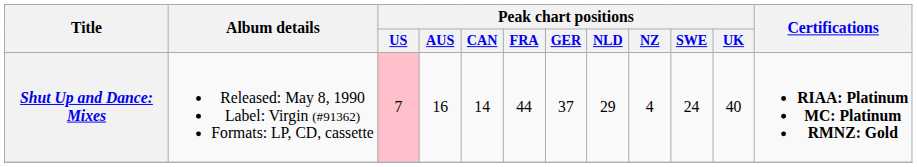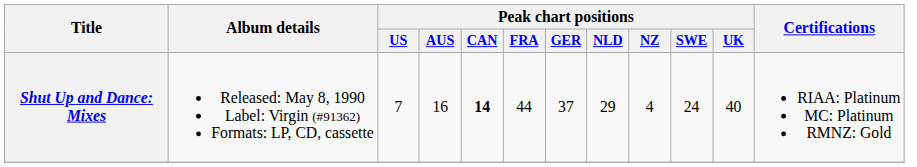(398, 107) pink background -> (398, 107) no background
(482, 107) normal -> (482, 107) bold
(833, 116) bold -> (829, 116) normal
